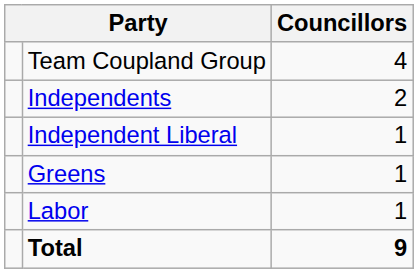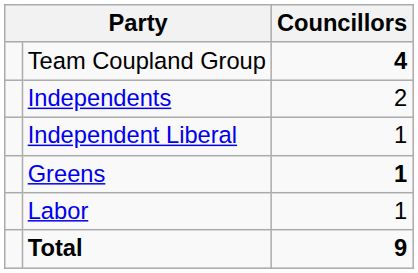(401, 60) normal -> (401, 60) bold
(401, 173) normal -> (401, 173) bold
